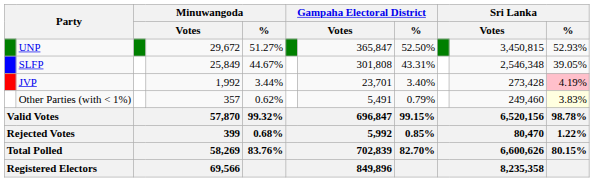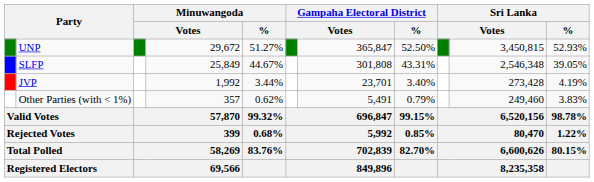(573, 82) pink background -> (573, 82) no background
(573, 99) lightyellow background -> (573, 99) no background
